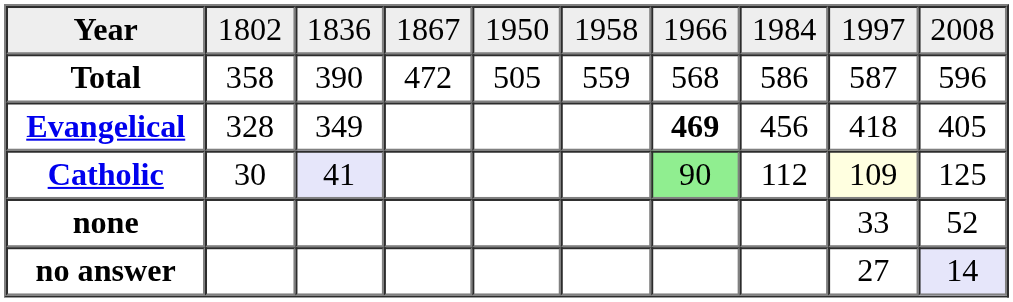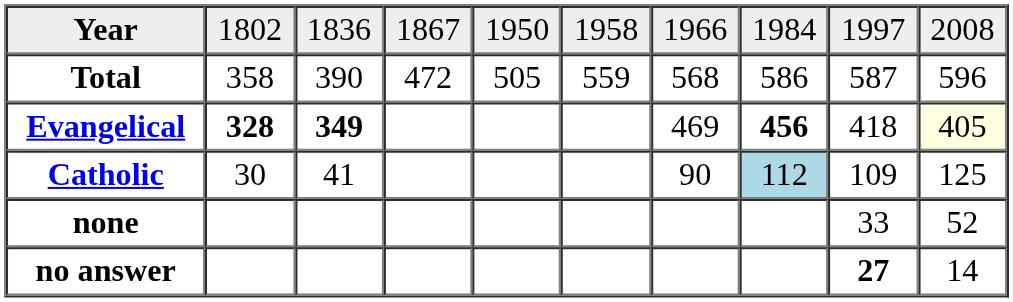(250, 126) normal -> (250, 126) bold
(339, 126) normal -> (339, 126) bold
(695, 126) bold -> (695, 126) normal
(784, 126) normal -> (784, 126) bold
(962, 126) no background -> (962, 126) lightyellow background
(339, 174) lavender background -> (339, 174) no background
(695, 174) lightgreen background -> (695, 174) no background
(784, 174) no background -> (784, 174) lightblue background
(873, 174) lightyellow background -> (873, 174) no background
(873, 270) normal -> (873, 270) bold
(962, 270) lavender background -> (962, 270) no background
